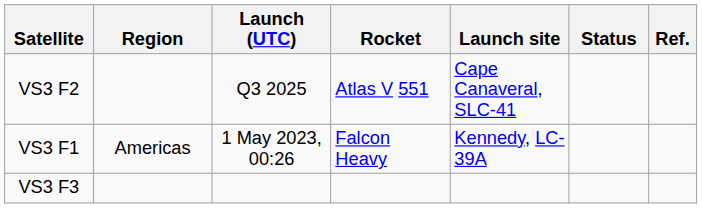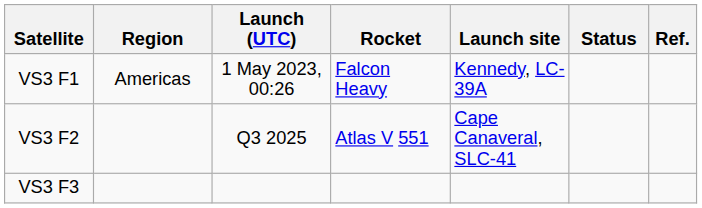rows swapped: (49, 148) <-> (49, 88)
